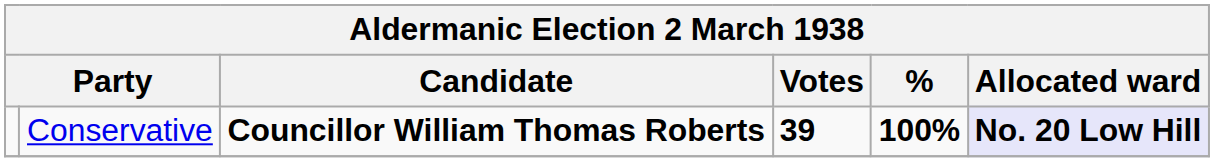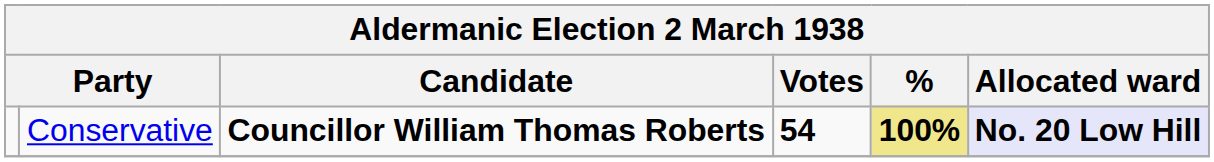(797, 130) 39 -> (797, 130) 54
(919, 130) no background -> (919, 130) khaki background
